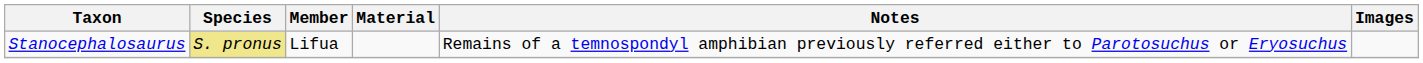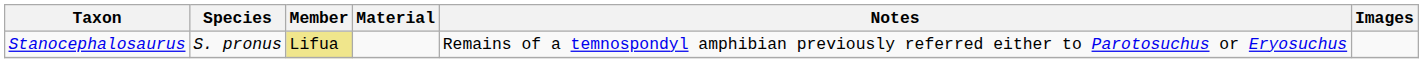(238, 45) khaki background -> (238, 45) no background
(314, 45) no background -> (314, 45) khaki background
